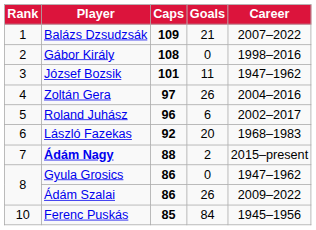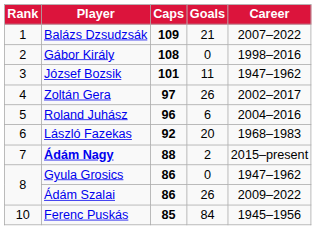(269, 94) 2004–2016 -> (269, 94) 2002–2017
(269, 114) 2002–2017 -> (269, 114) 2004–2016
